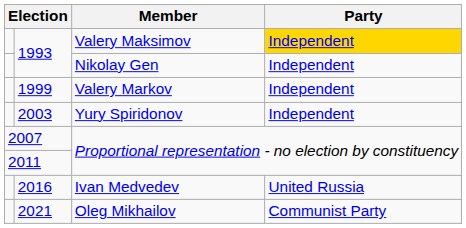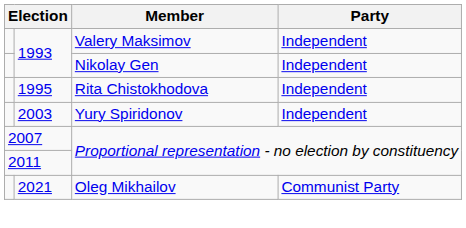(311, 41) gold background -> (324, 41) no background
+ row: (35, 89)
- row: (35, 89)
- row: (35, 187)
